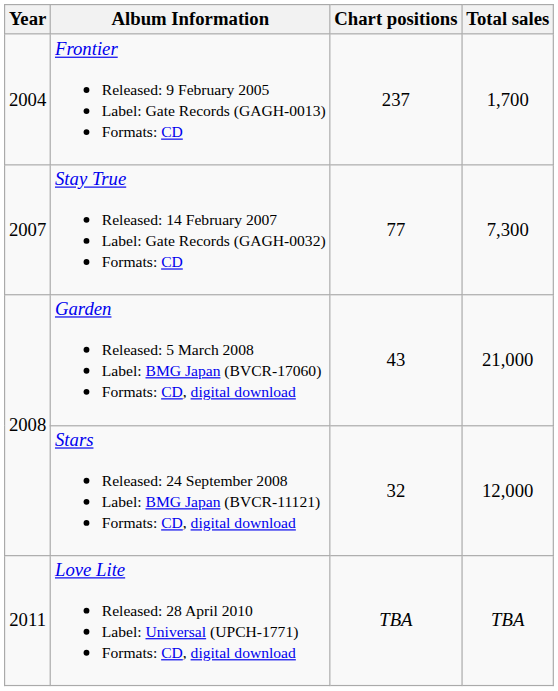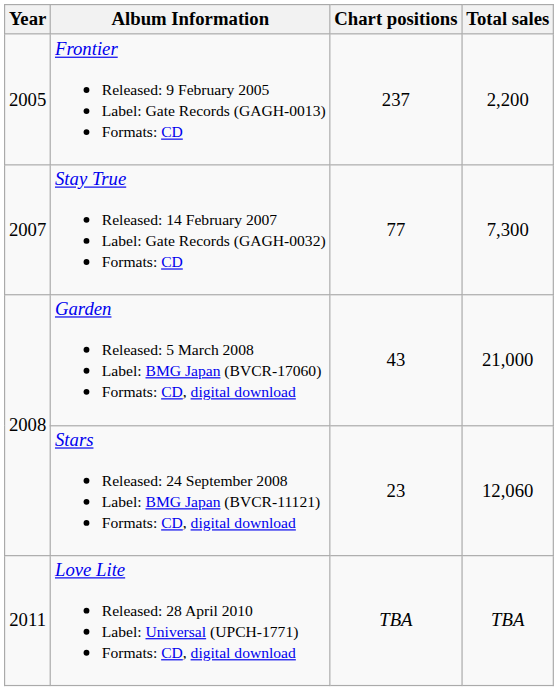(28, 99) 2004 -> (28, 99) 2005
(508, 99) 1,700 -> (508, 99) 2,200
(396, 490) 32 -> (396, 490) 23
(508, 490) 12,000 -> (508, 490) 12,060
